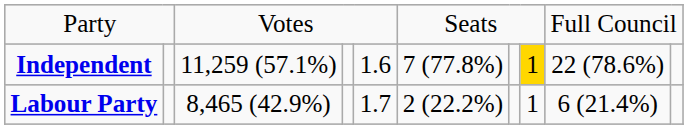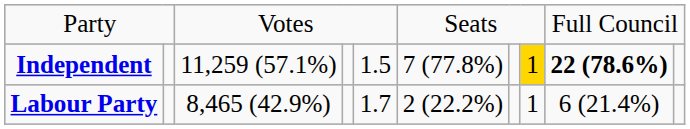(375, 64) 1.6 -> (375, 64) 1.5
(608, 64) normal -> (609, 64) bold
